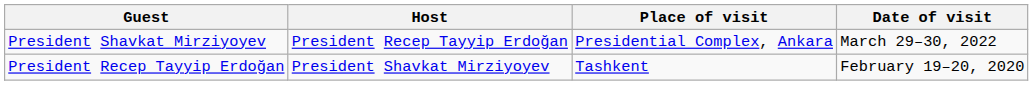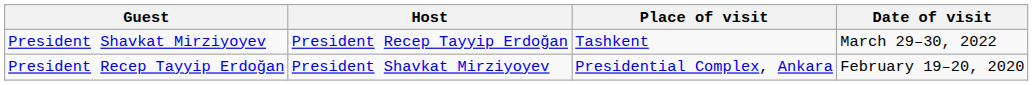(704, 42) Presidential Complex, Ankara -> (612, 42) Tashkent
(612, 67) Tashkent -> (704, 67) Presidential Complex, Ankara
